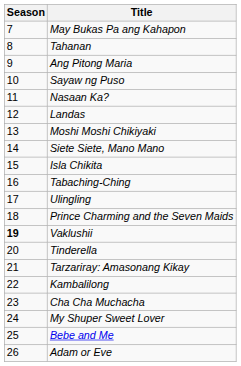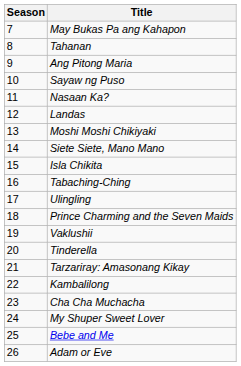(13, 234) bold -> (13, 234) normal
